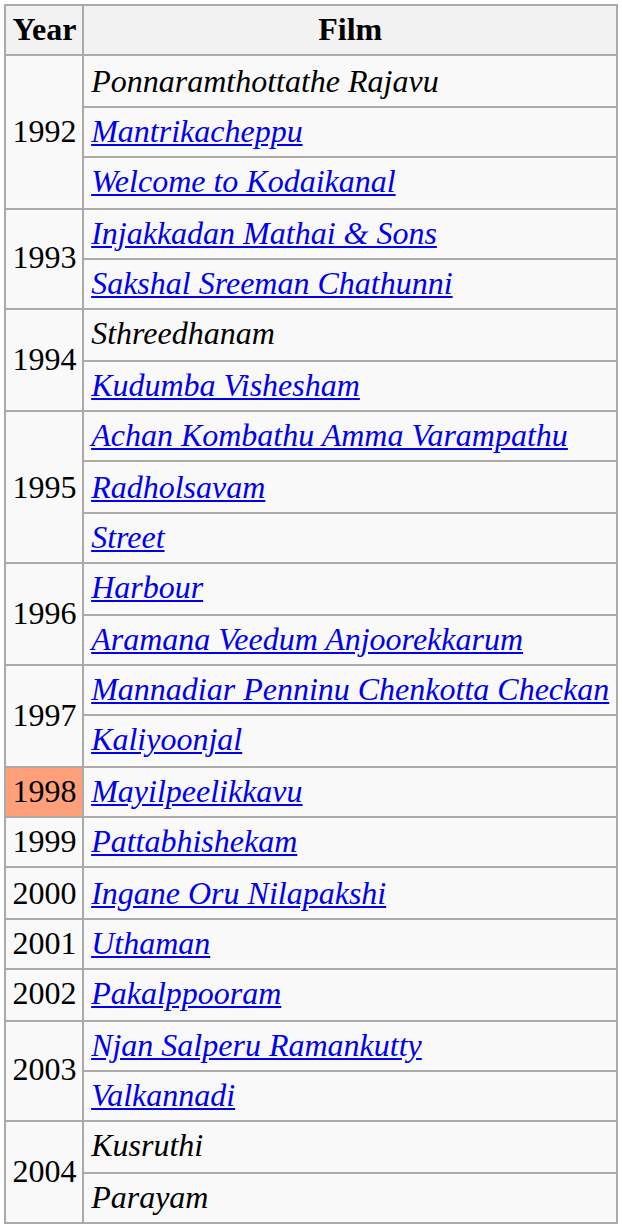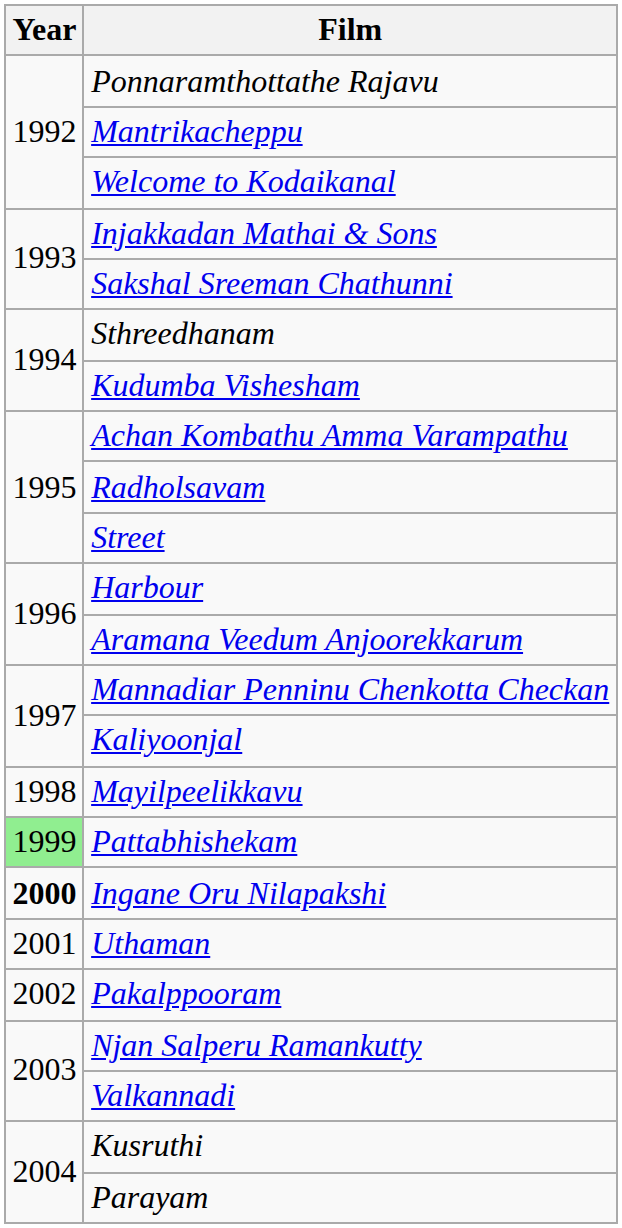(44, 791) lightsalmon background -> (44, 791) no background
(44, 841) no background -> (44, 841) lightgreen background
(44, 892) normal -> (44, 892) bold
